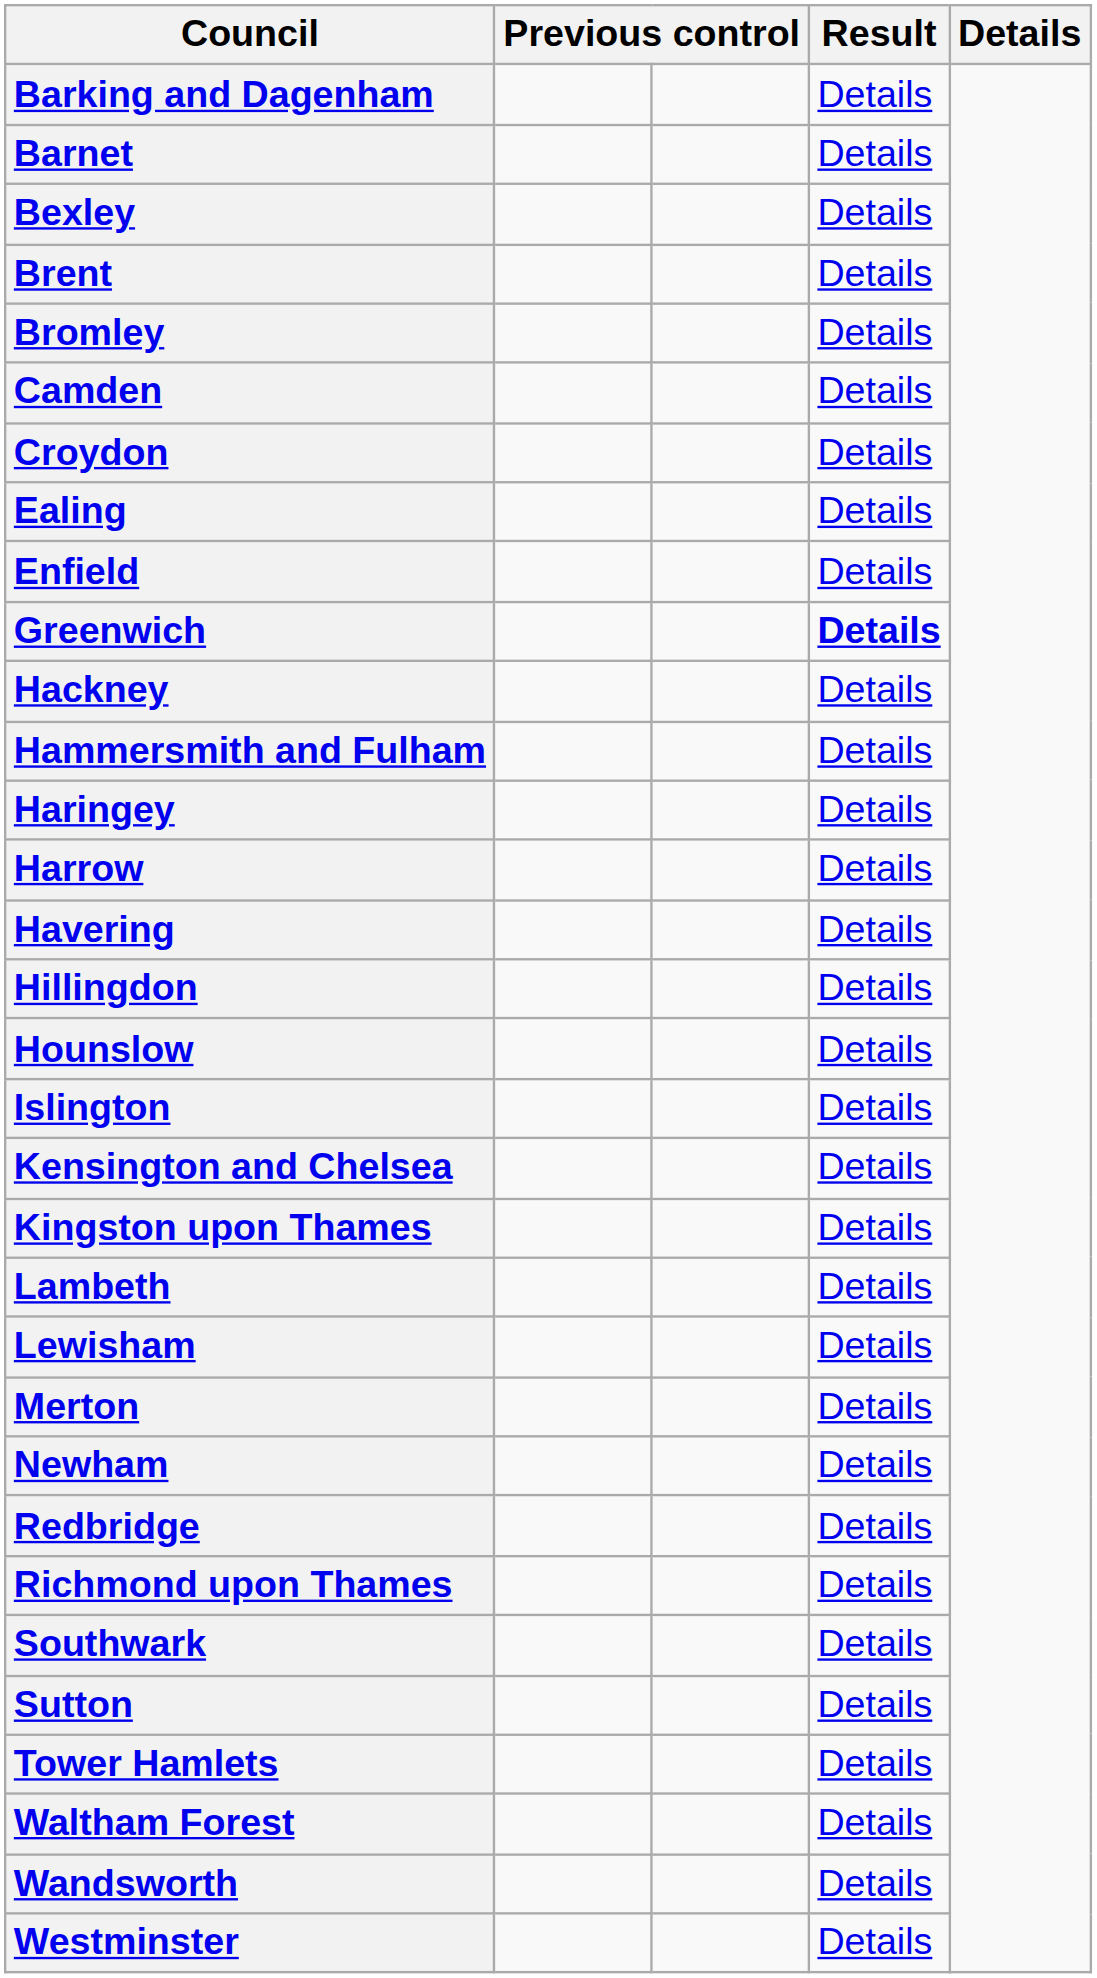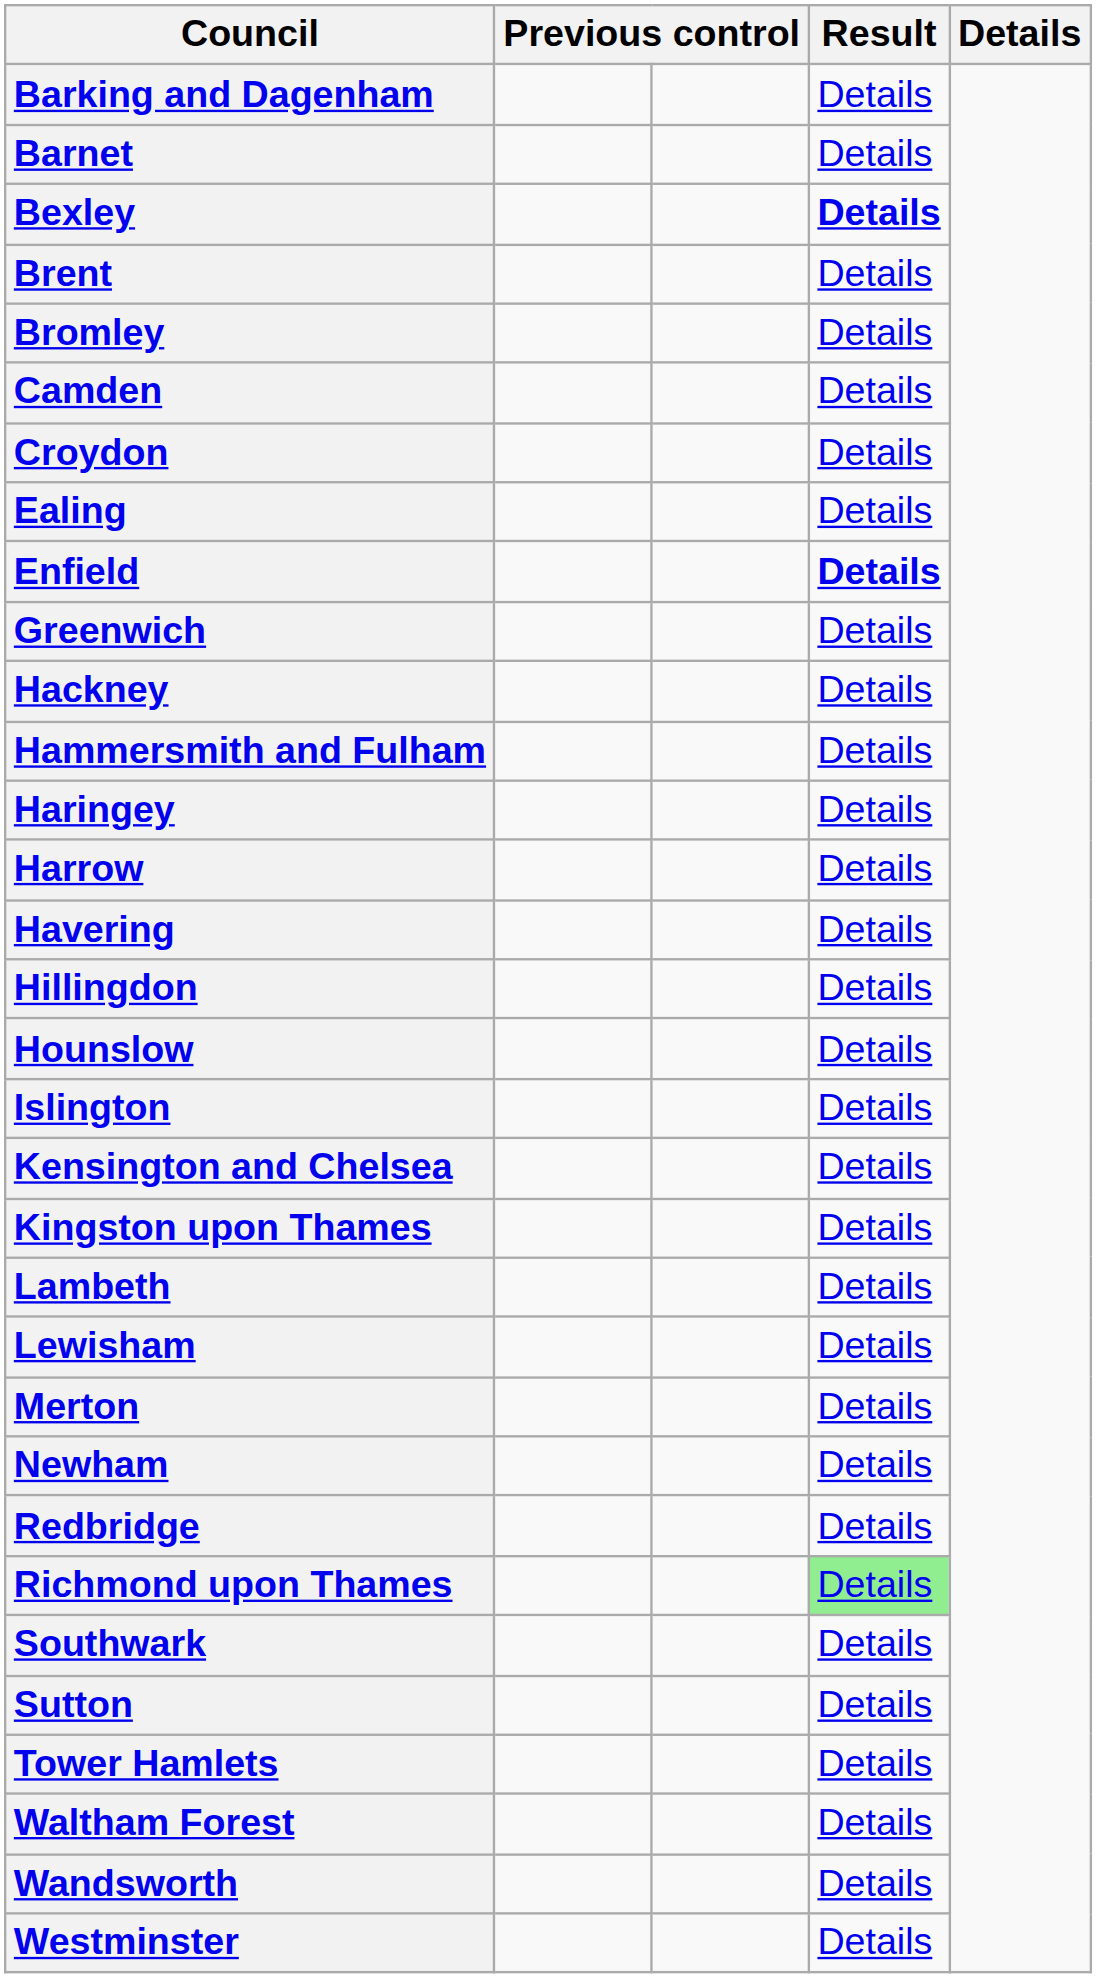(875, 213) normal -> (879, 213) bold
(875, 570) normal -> (879, 570) bold
(879, 630) bold -> (875, 630) normal
(875, 1584) no background -> (875, 1584) lightgreen background
